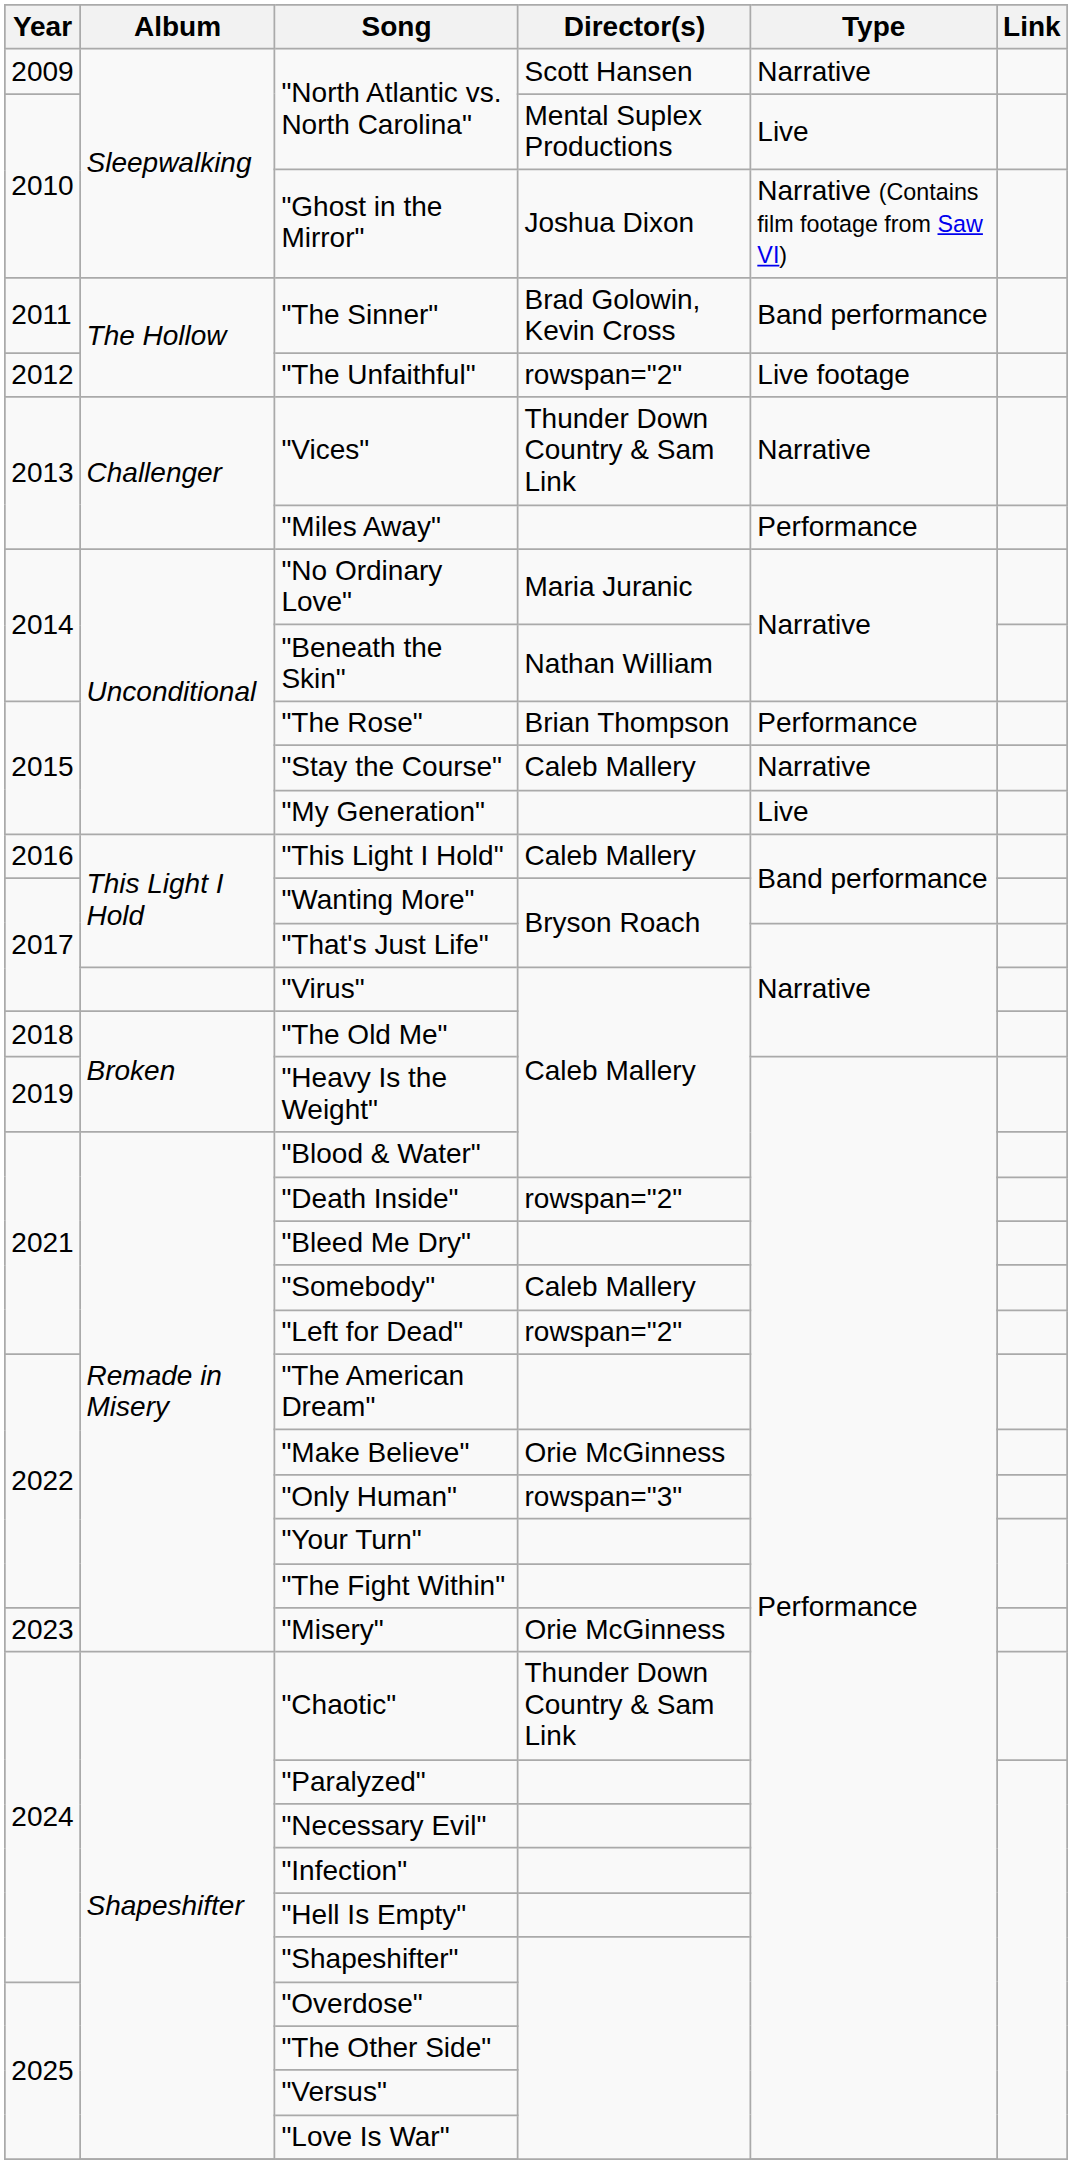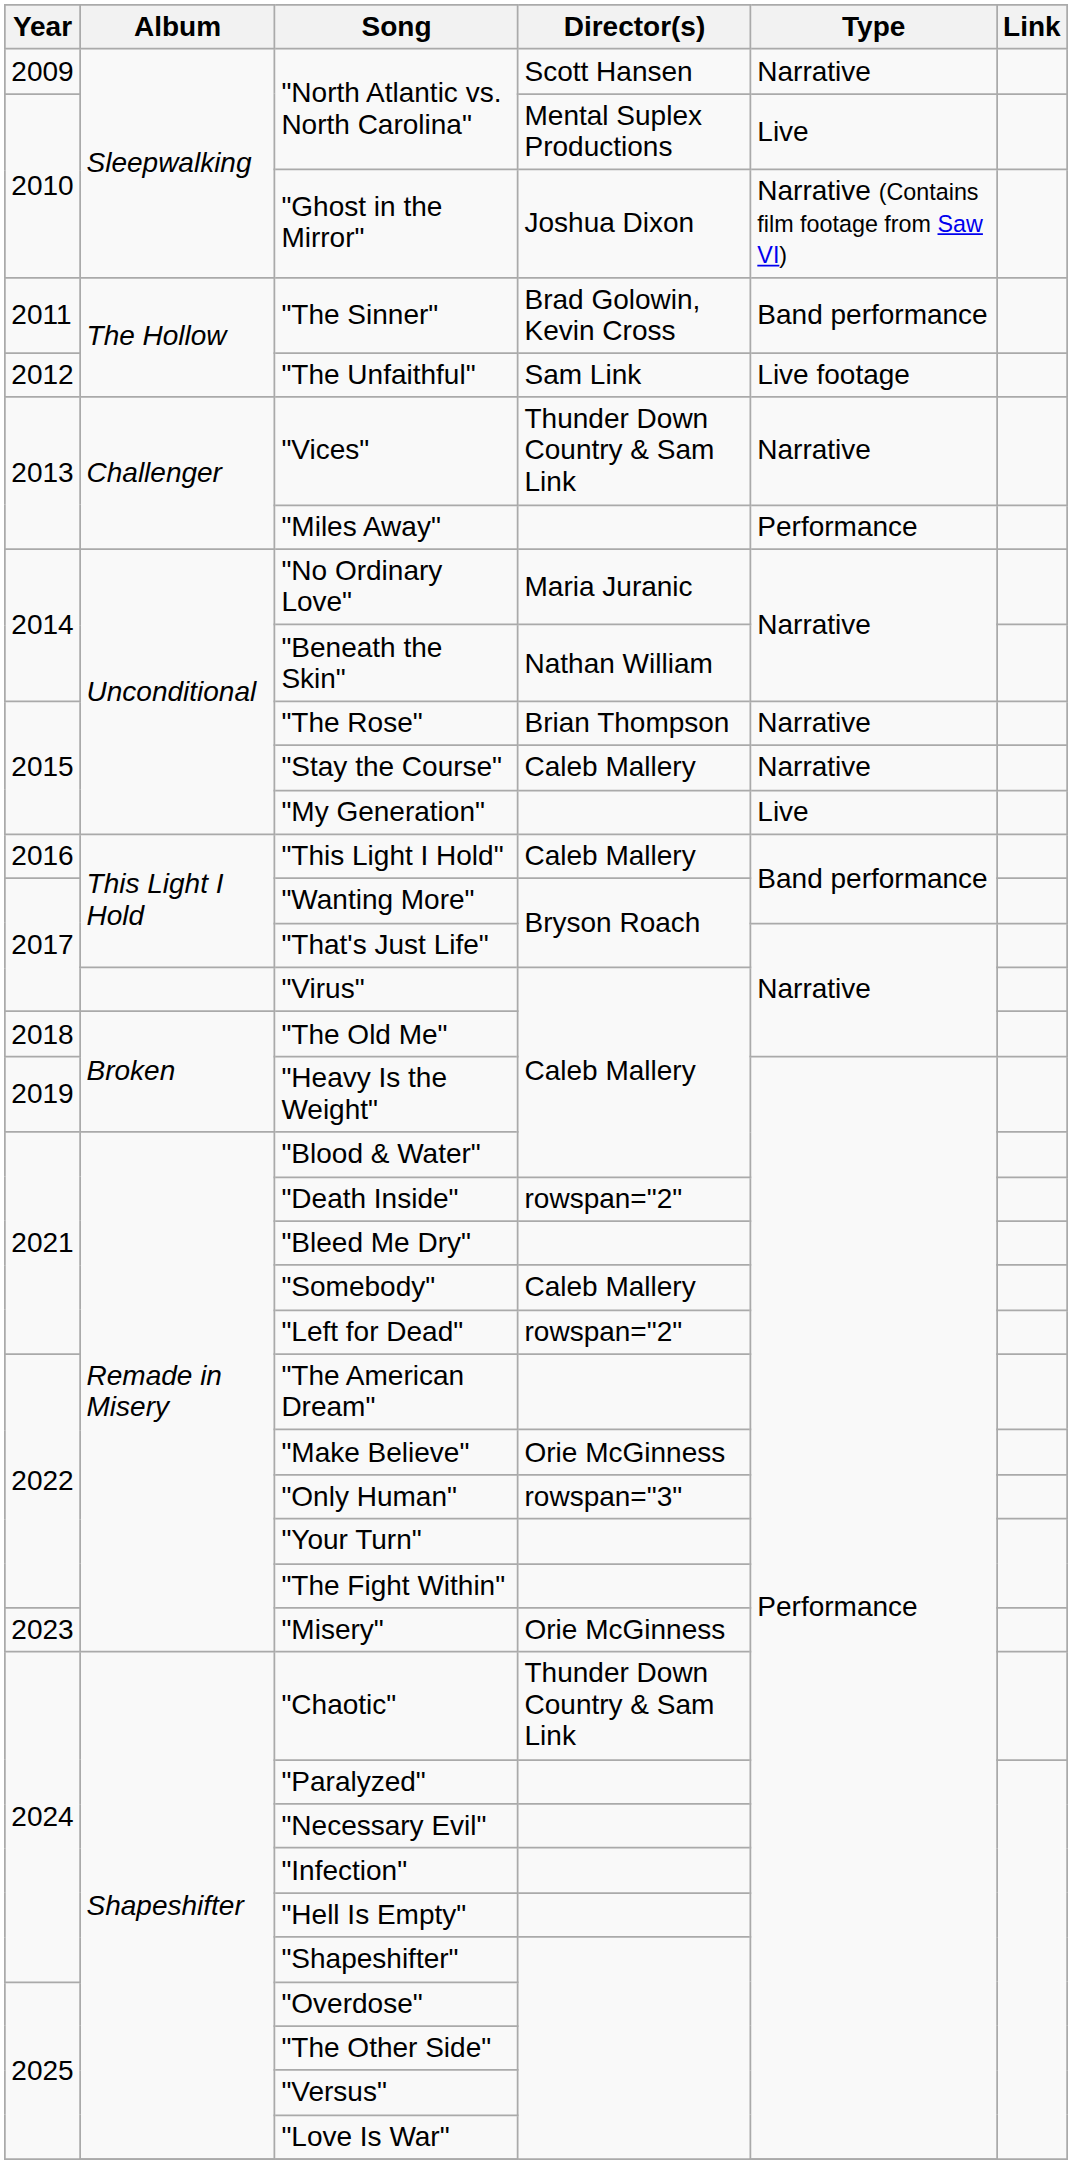(603, 374) rowspan="2" -> (583, 374) Sam Link
(837, 722) Performance -> (814, 722) Narrative
